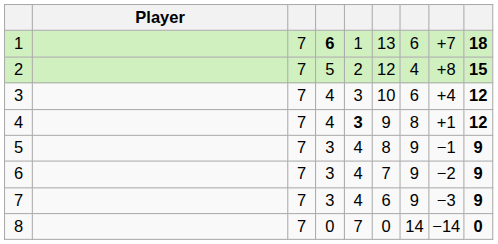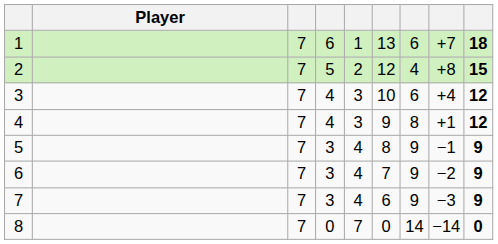(330, 43) bold -> (330, 43) normal
(358, 122) bold -> (358, 122) normal
